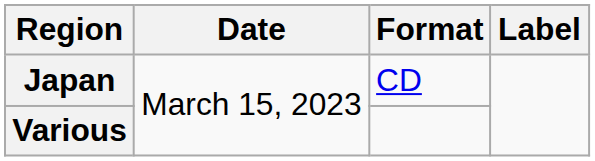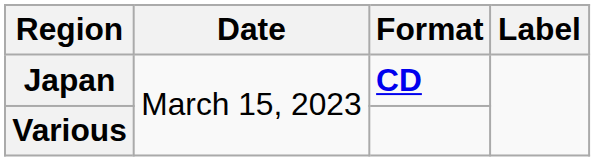(399, 79) normal -> (399, 79) bold
